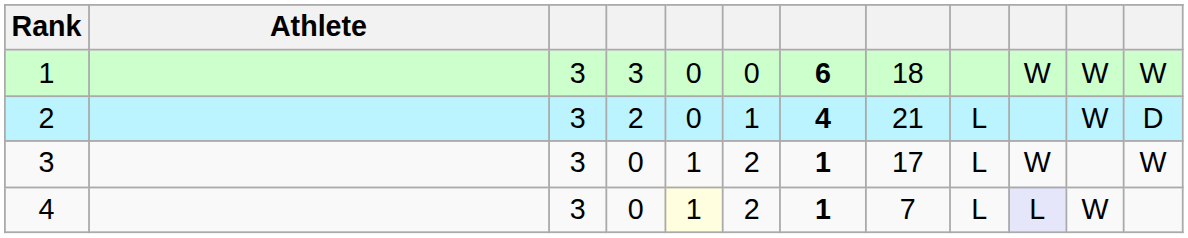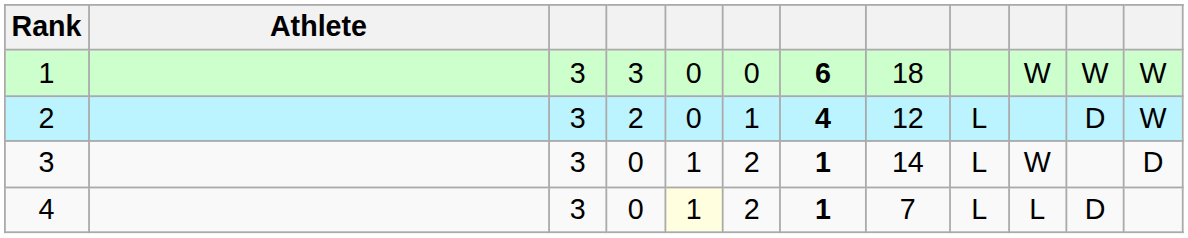(908, 118) 21 -> (908, 118) 12
(1095, 118) W -> (1095, 118) D
(1153, 118) D -> (1153, 118) W
(908, 163) 17 -> (908, 163) 14
(1153, 163) W -> (1153, 163) D
(1037, 208) lavender background -> (1037, 208) no background
(1095, 208) W -> (1095, 208) D
